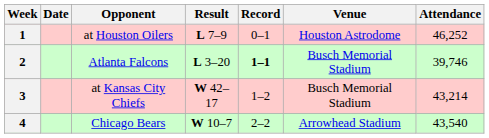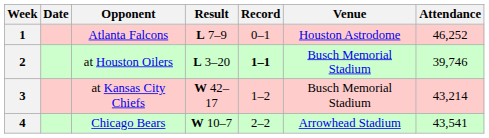(128, 34) at Houston Oilers -> (128, 34) Atlanta Falcons
(128, 61) Atlanta Falcons -> (128, 61) at Houston Oilers
(450, 123) 43,540 -> (450, 123) 43,541
